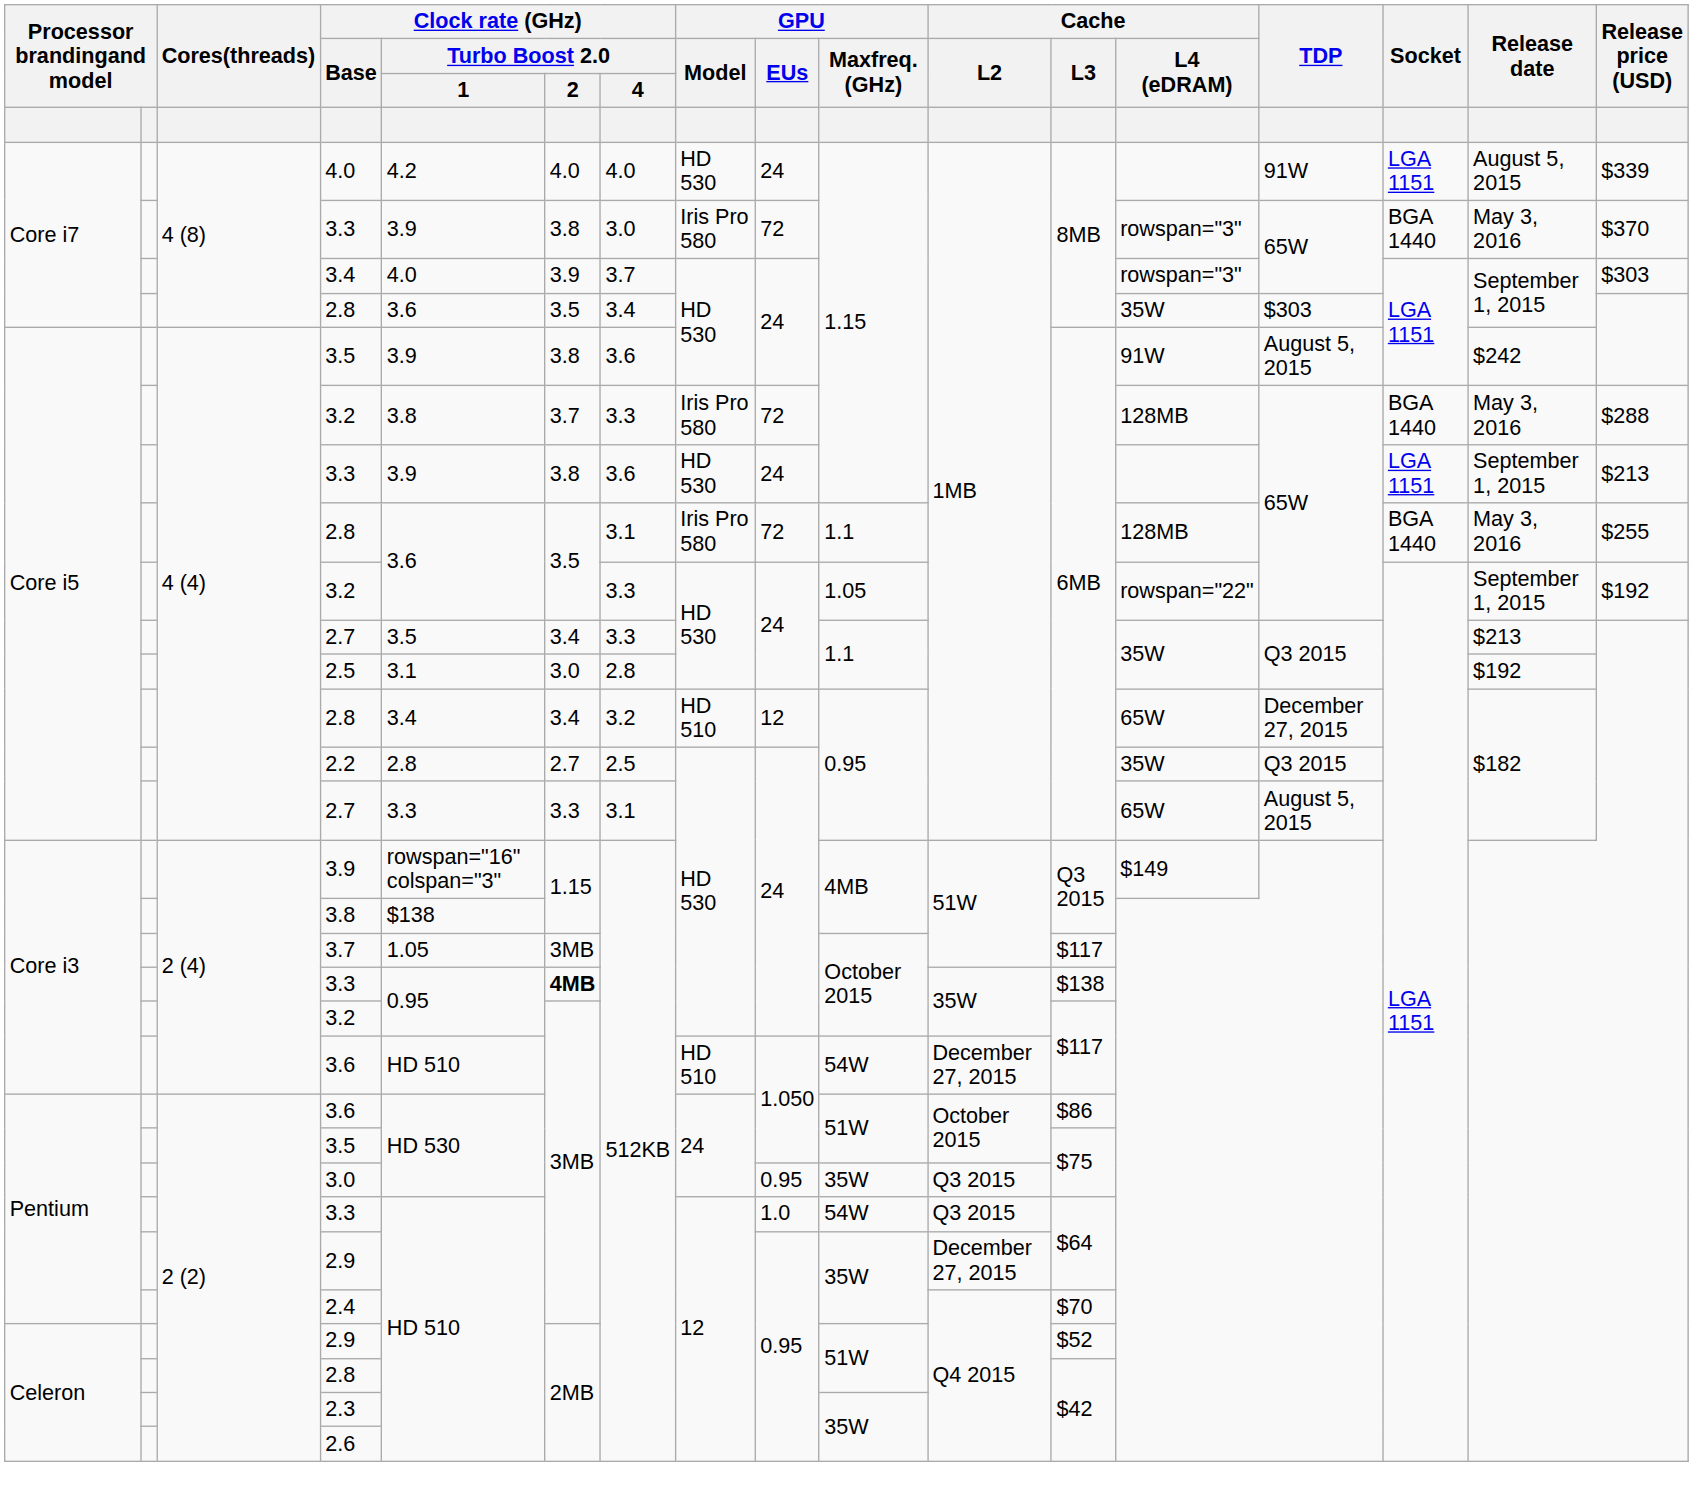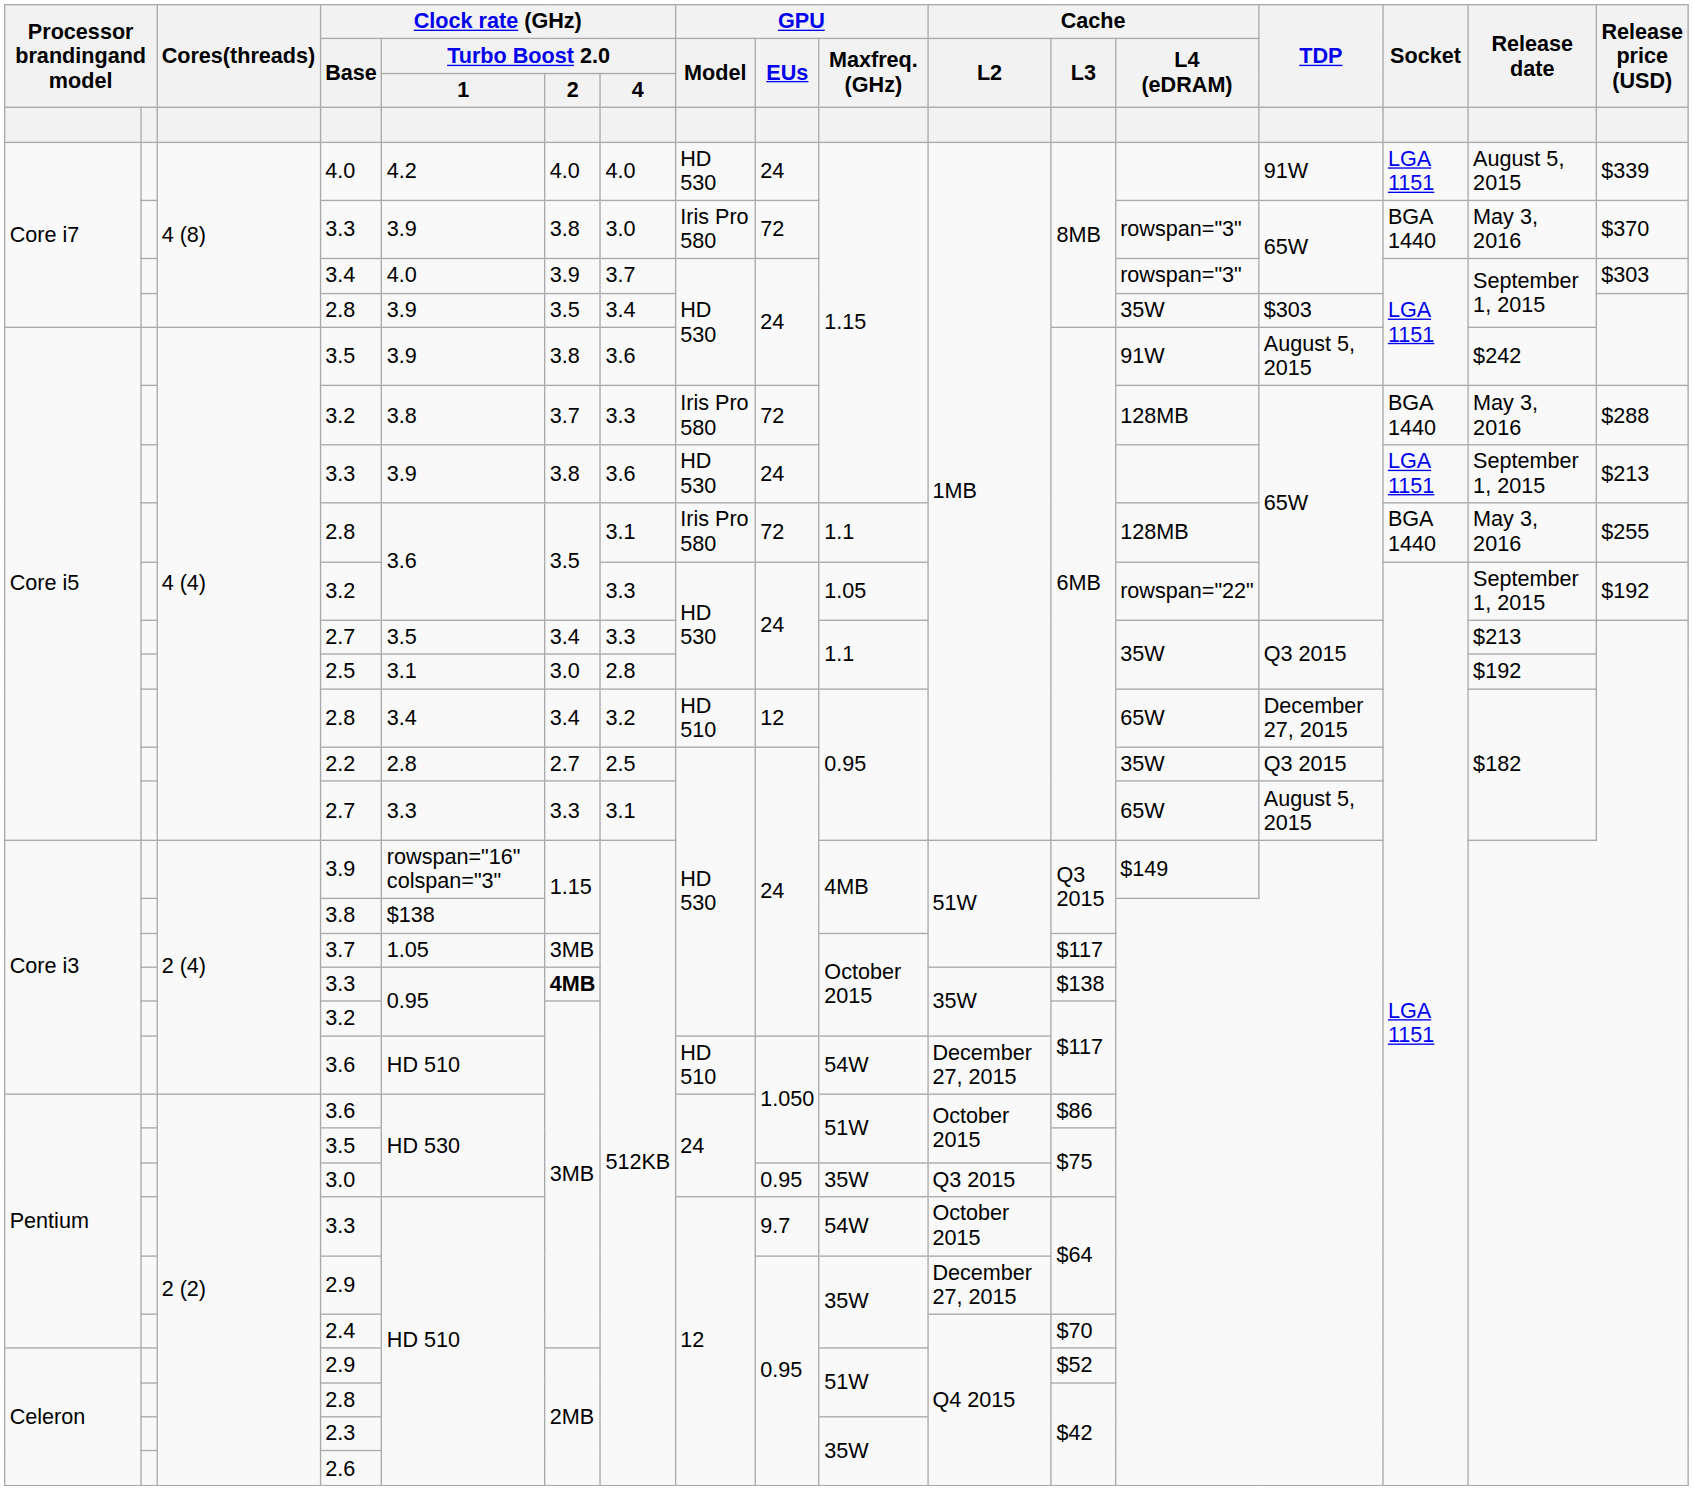(402, 310) 3.6 -> (402, 310) 3.9
(775, 1213) 1.0 -> (775, 1225) 9.7
(974, 1213) Q3 2015 -> (971, 1225) October 2015
